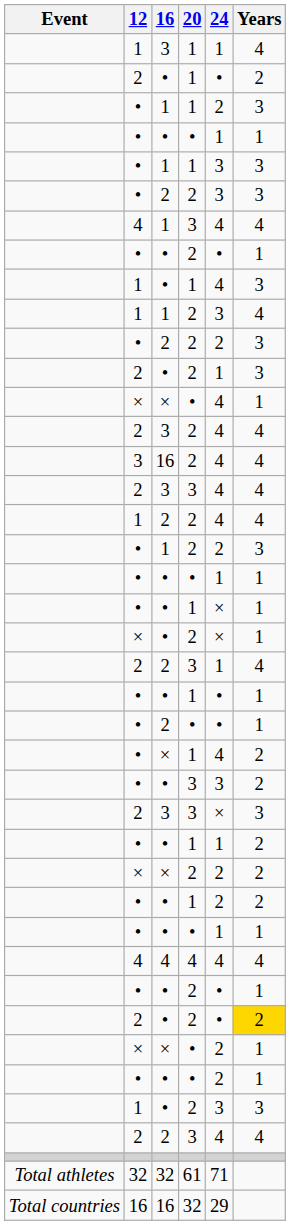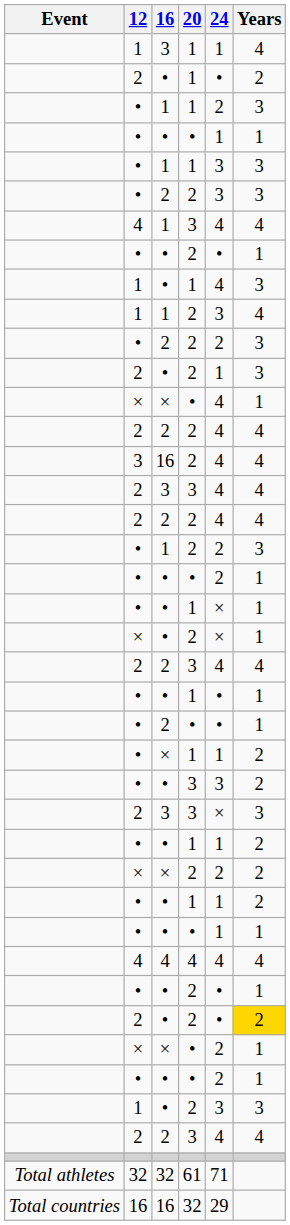(165, 431) 3 -> (165, 431) 2
(138, 519) 1 -> (138, 519) 2
(219, 578) 1 -> (219, 578) 2
(219, 666) 1 -> (219, 666) 4
(219, 755) 4 -> (219, 755) 1
(219, 902) 2 -> (219, 902) 1
